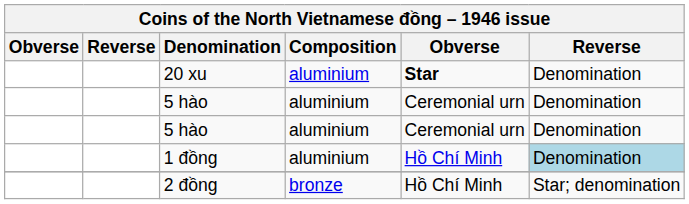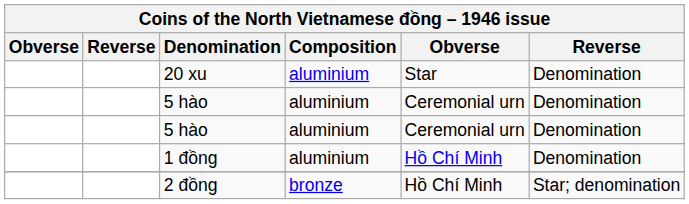(422, 74) bold -> (421, 74) normal
(587, 158) lightblue background -> (587, 158) no background
